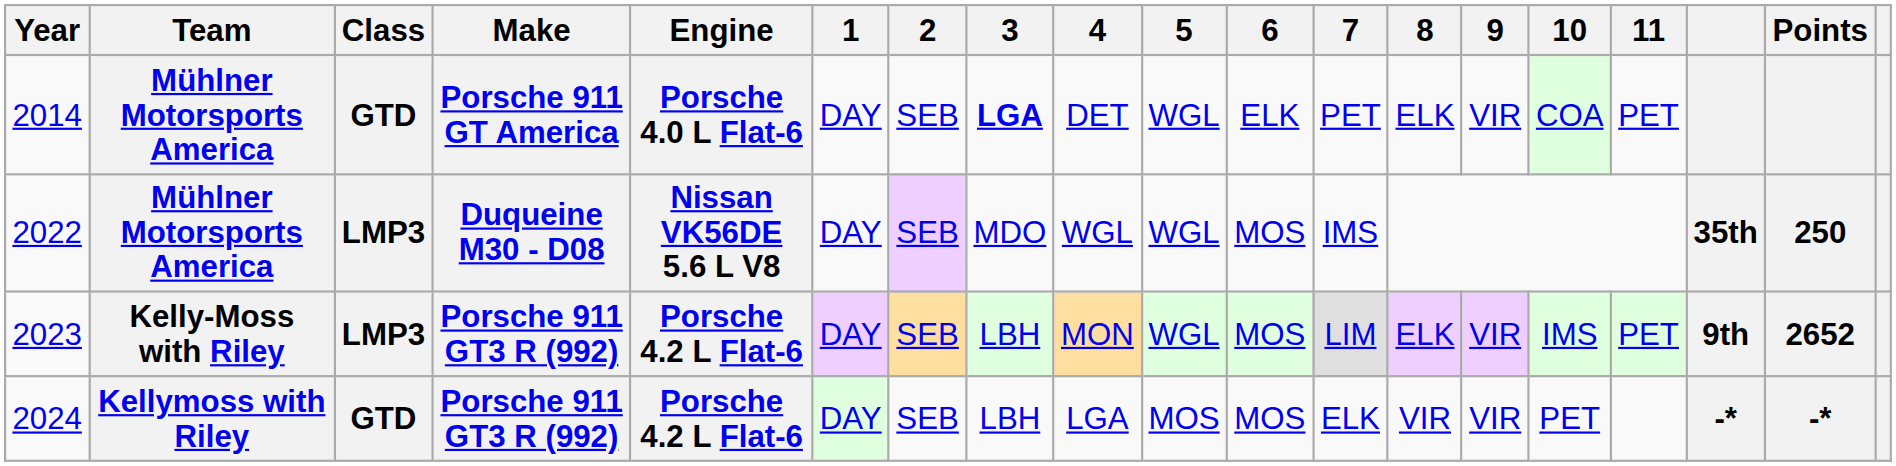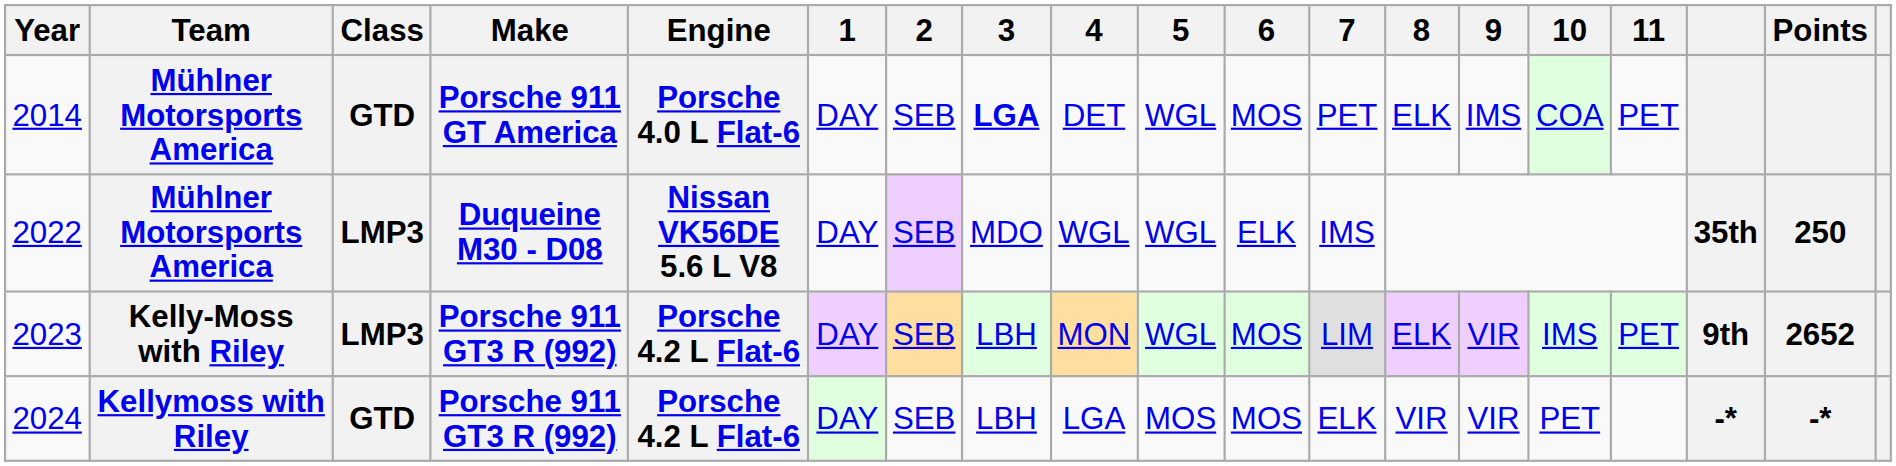(1270, 114) ELK -> (1266, 114) MOS
(1495, 114) VIR -> (1494, 114) IMS
(1270, 233) MOS -> (1266, 233) ELK
